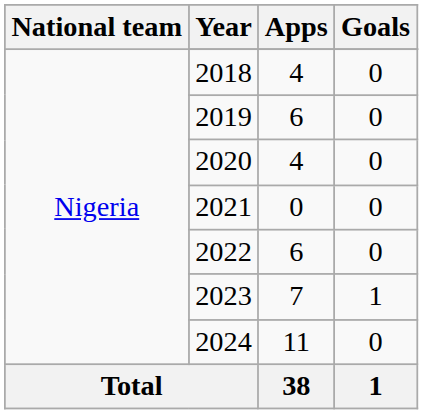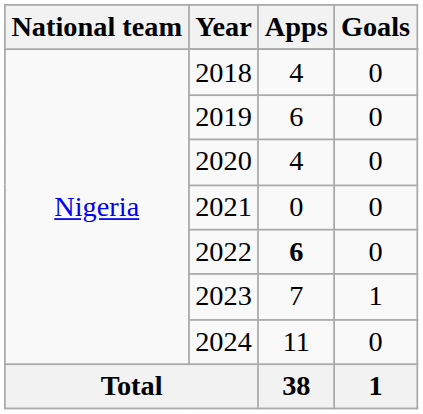(296, 251) normal -> (296, 251) bold
